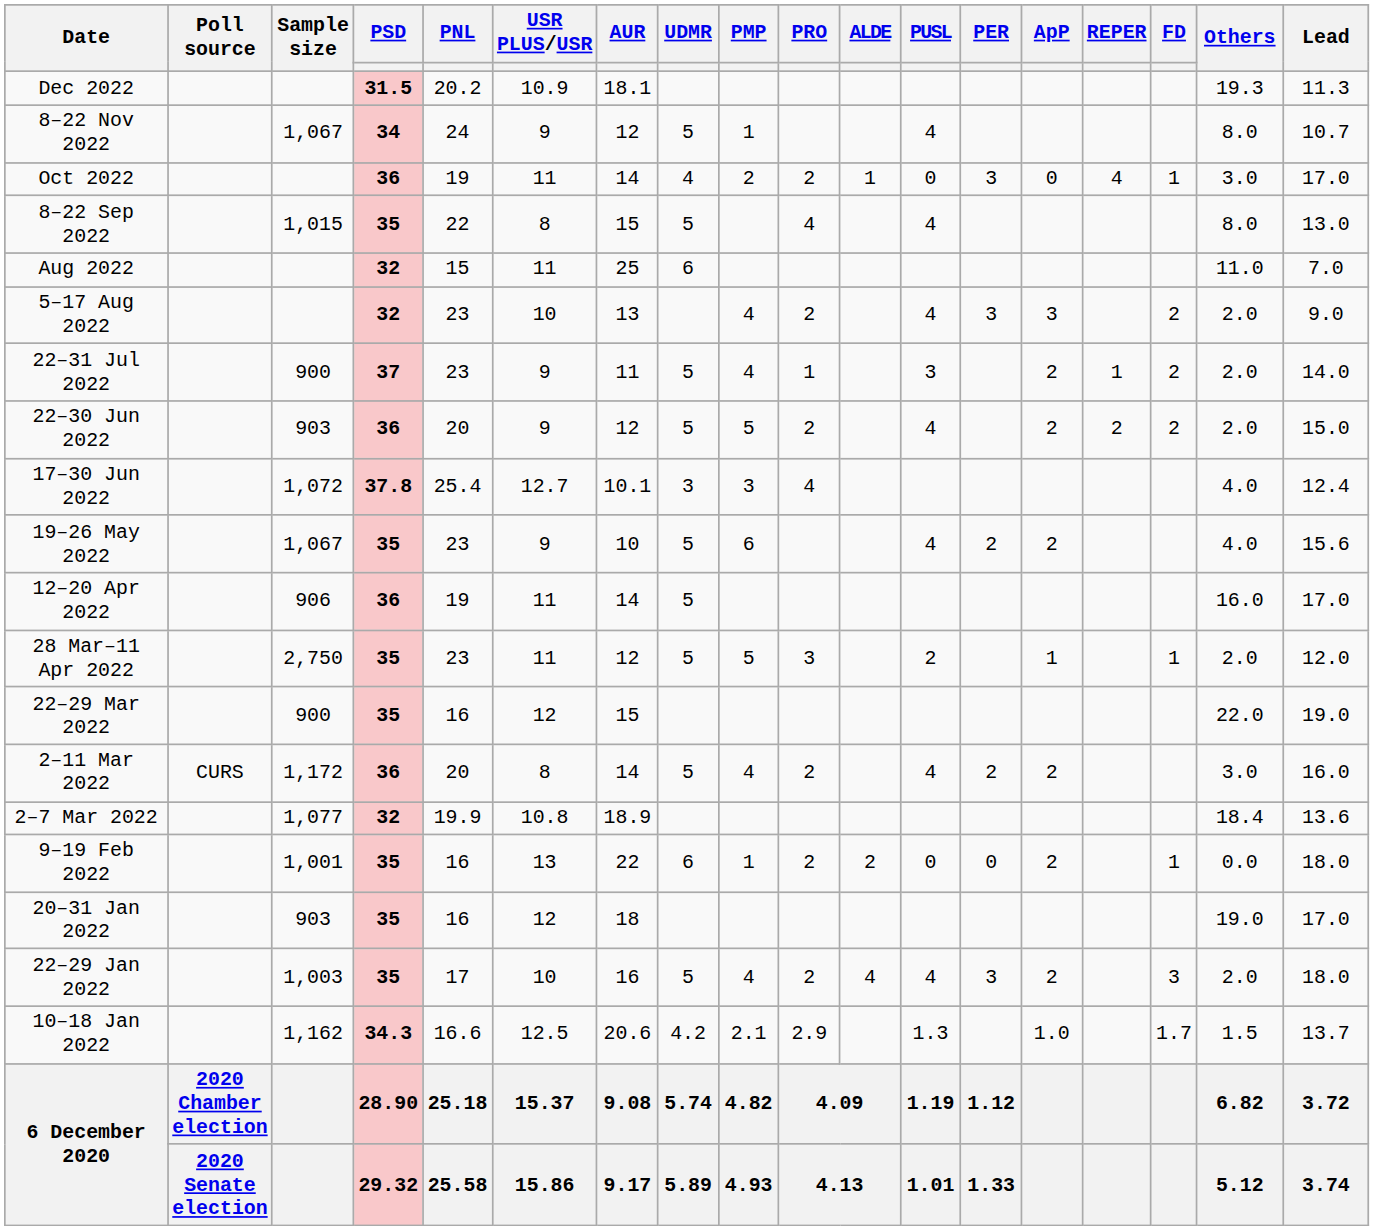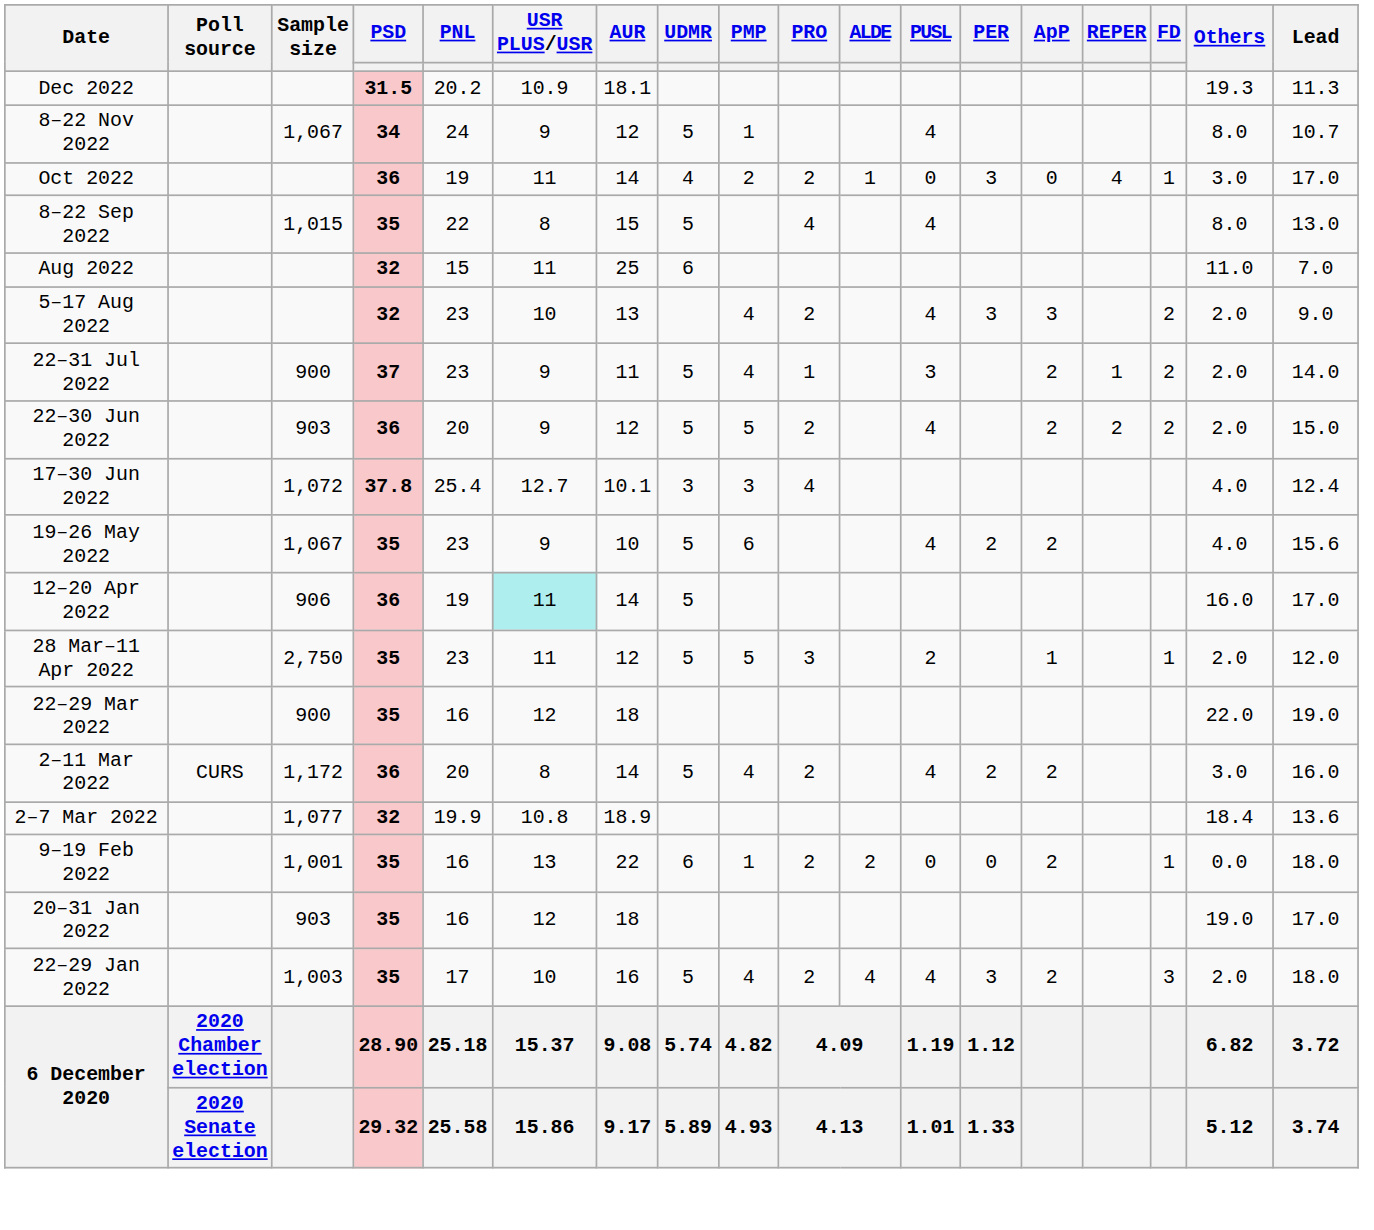(545, 601) no background -> (545, 601) paleturquoise background
(627, 715) 15 -> (627, 715) 18
- row: (86, 1035)
